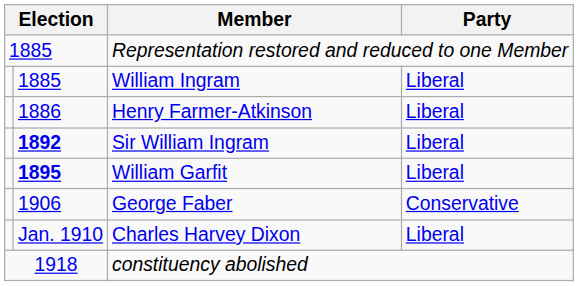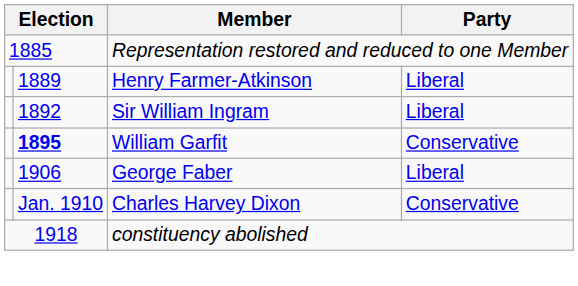- row: (176, 81)
(40, 111) 1886 -> (40, 81) 1889
(40, 142) bold -> (40, 111) normal
(435, 173) Liberal -> (462, 142) Conservative
(462, 204) Conservative -> (435, 173) Liberal
(435, 234) Liberal -> (462, 204) Conservative
